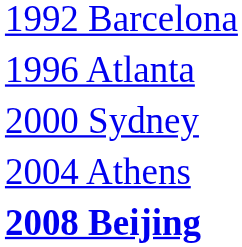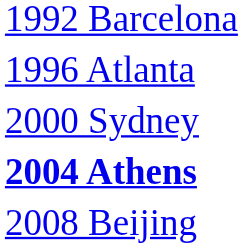(98, 171) normal -> (101, 171) bold
(103, 222) bold -> (101, 222) normal
